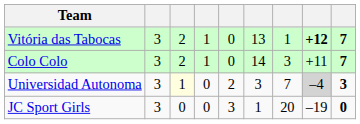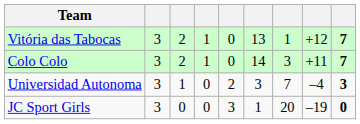(317, 38) bold -> (316, 38) normal
(182, 84) lightyellow background -> (182, 84) no background
(317, 84) lightgrey background -> (316, 84) no background
